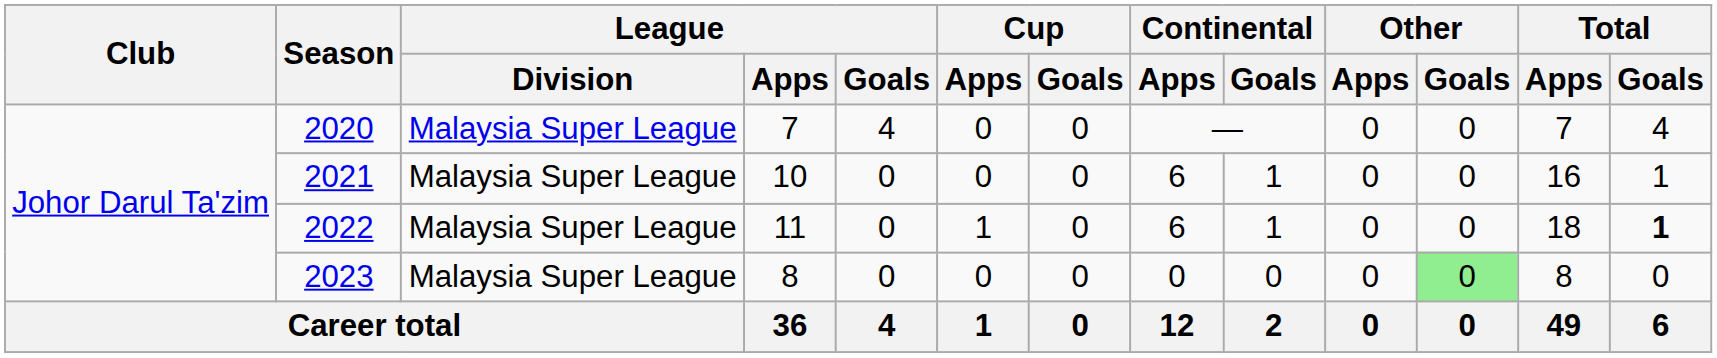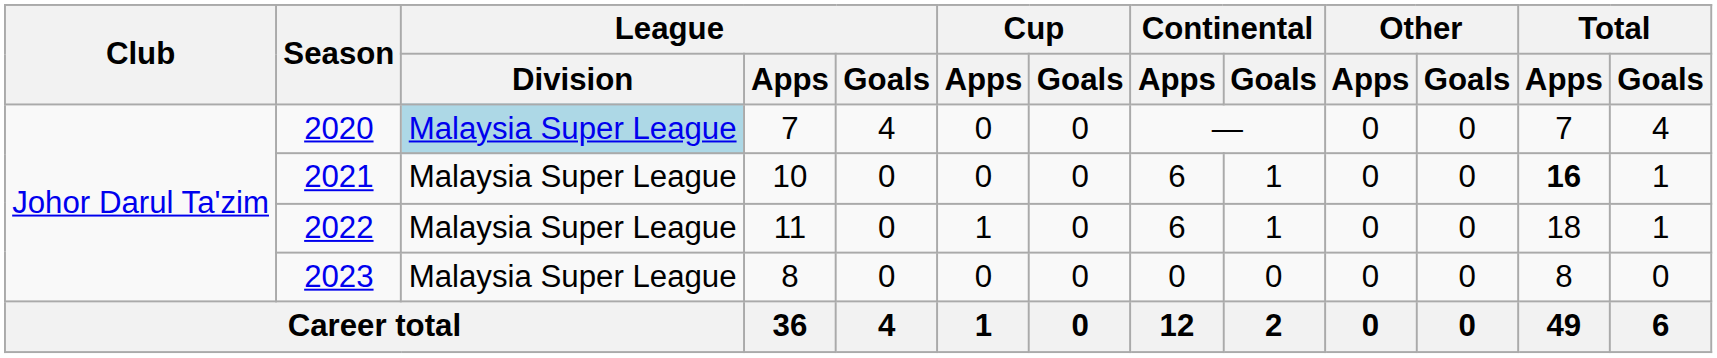(573, 128) no background -> (573, 128) lightblue background
(1564, 177) normal -> (1564, 177) bold
(1661, 227) bold -> (1661, 227) normal
(1467, 276) lightgreen background -> (1467, 276) no background
